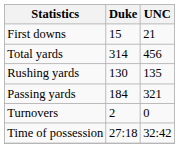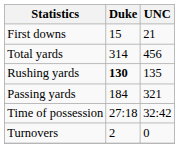(118, 73) normal -> (118, 73) bold
rows swapped: (33, 113) <-> (55, 133)
